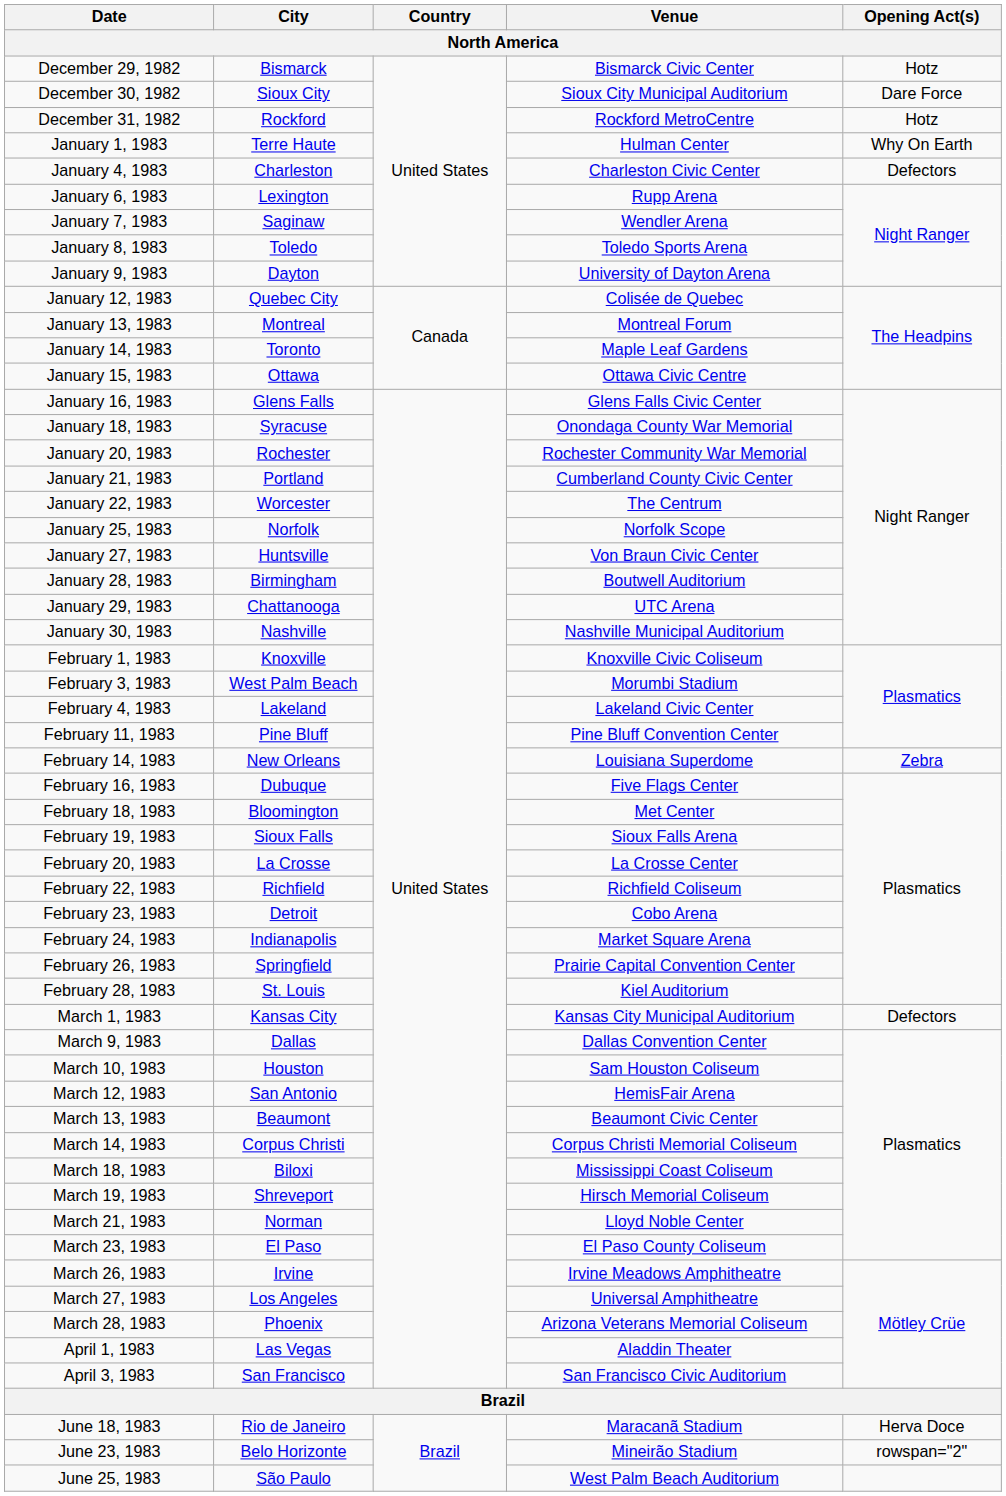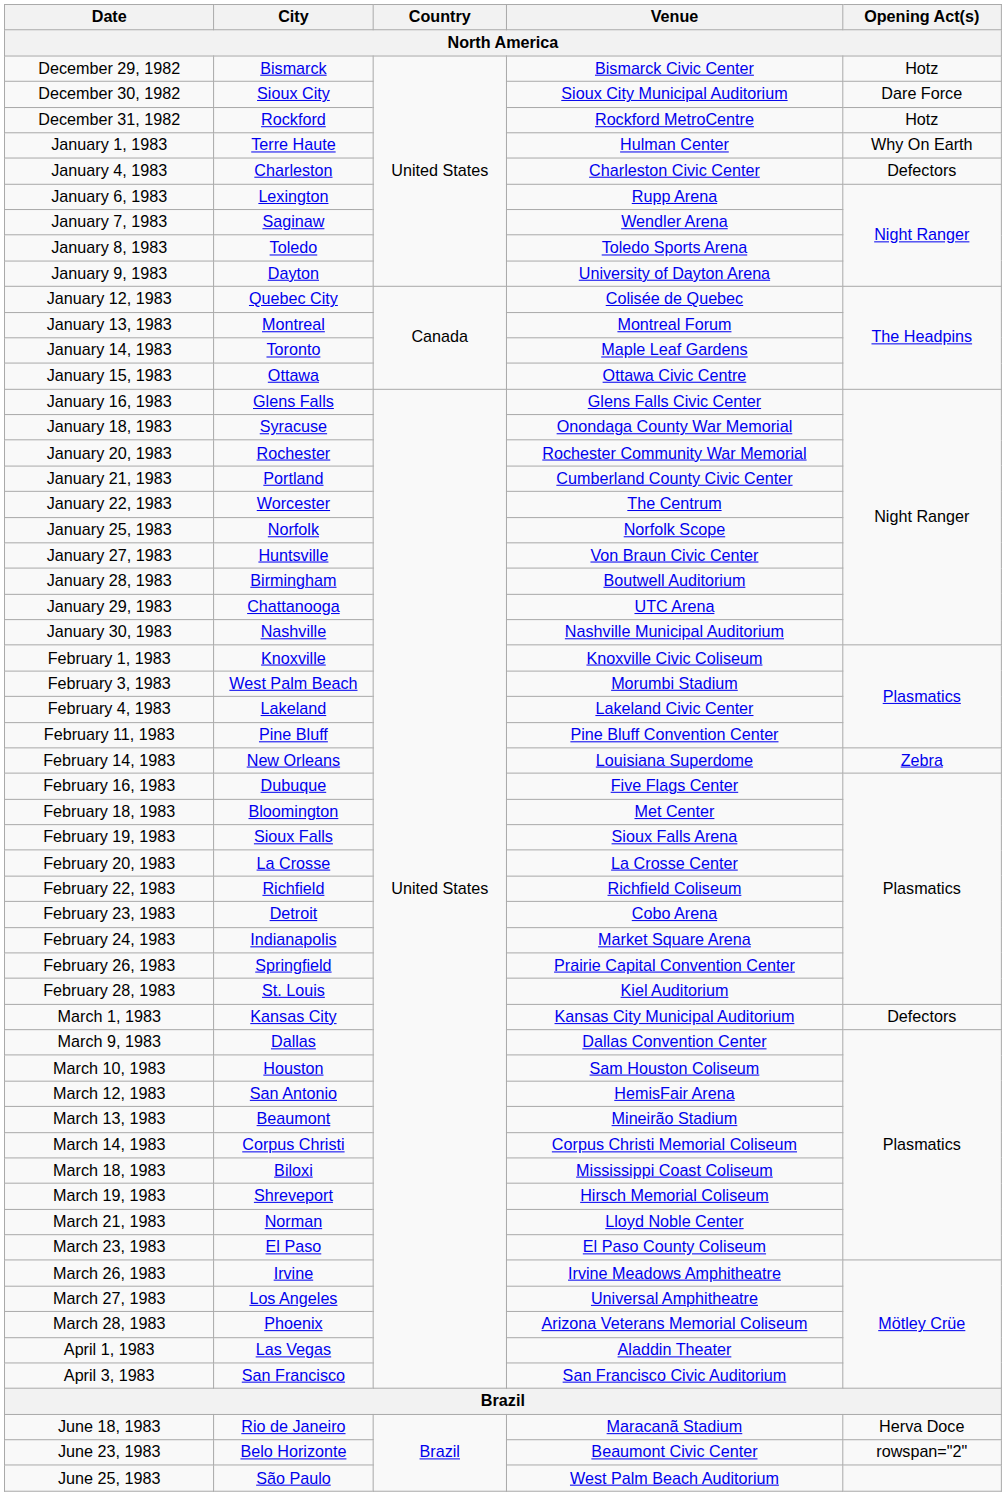(674, 1119) Beaumont Civic Center -> (674, 1119) Mineirão Stadium
(674, 1452) Mineirão Stadium -> (674, 1452) Beaumont Civic Center
